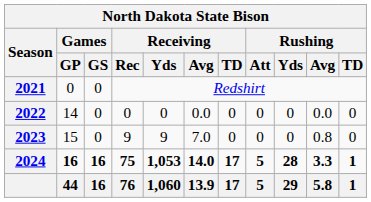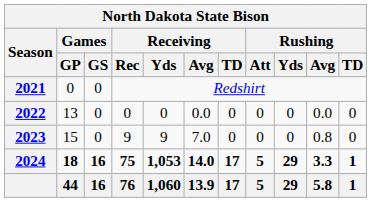(70, 112) 14 -> (70, 112) 13
(70, 161) 16 -> (70, 161) 18
(290, 161) 28 -> (290, 161) 29
